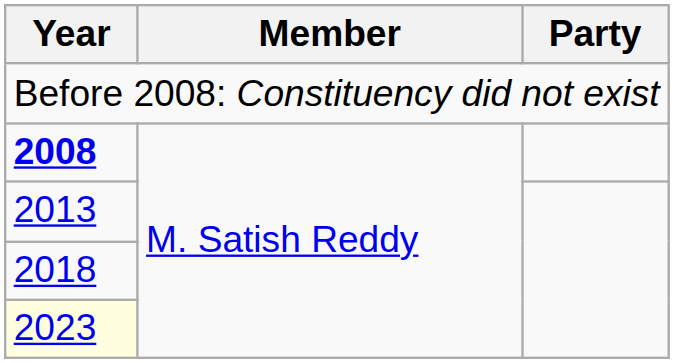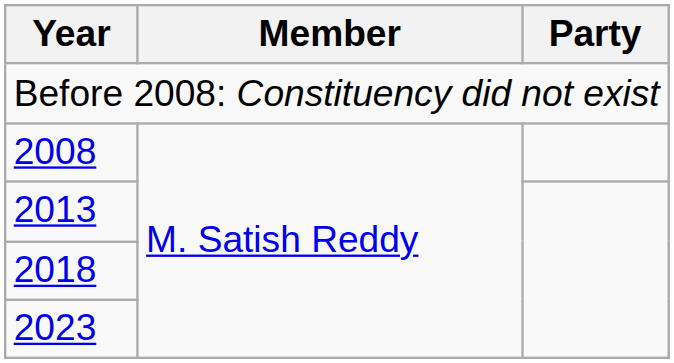(55, 151) bold -> (55, 151) normal
(55, 328) lightyellow background -> (55, 328) no background
